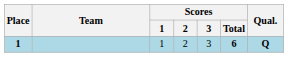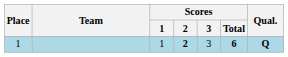(18, 44) bold -> (18, 44) normal
(185, 44) normal -> (185, 44) bold
